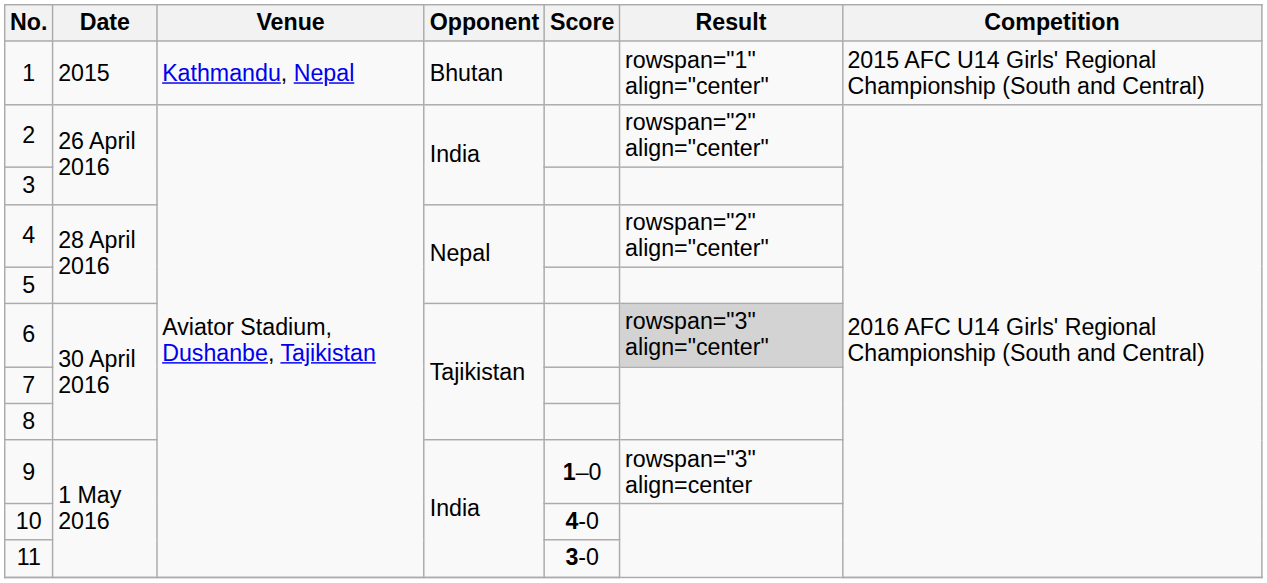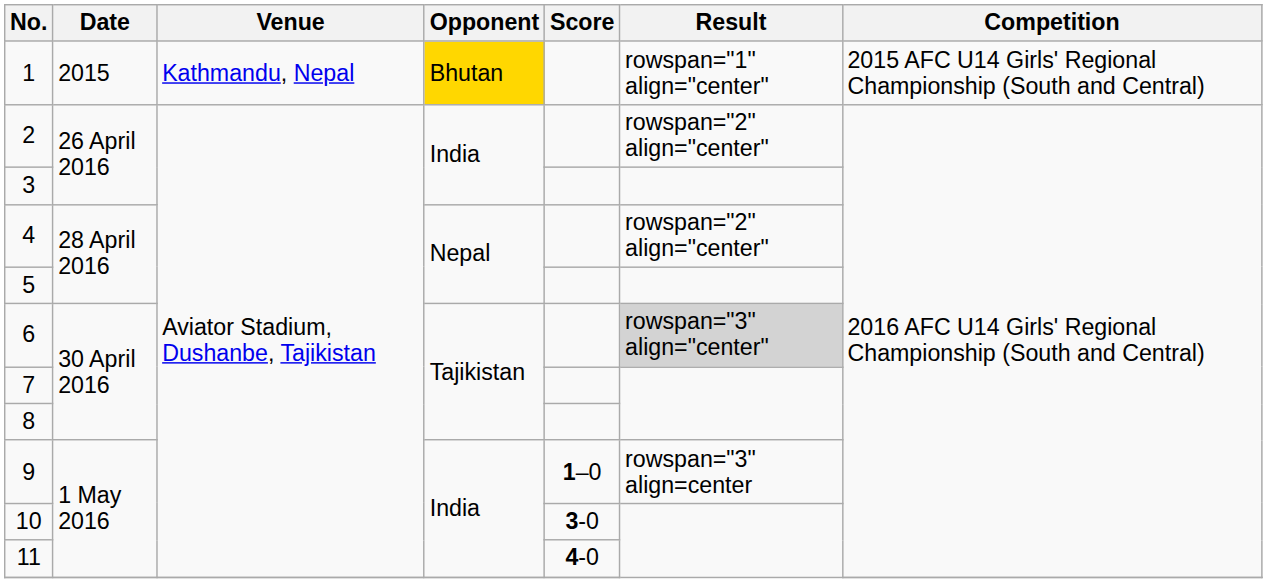(466, 72) no background -> (466, 72) gold background
(582, 521) 4-0 -> (582, 521) 3-0
(582, 558) 3-0 -> (582, 558) 4-0
